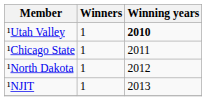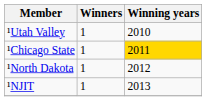(139, 31) bold -> (139, 31) normal
(139, 50) no background -> (139, 50) gold background
